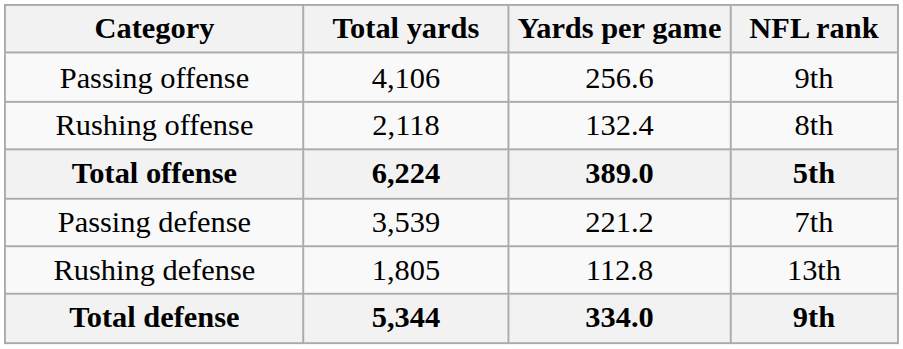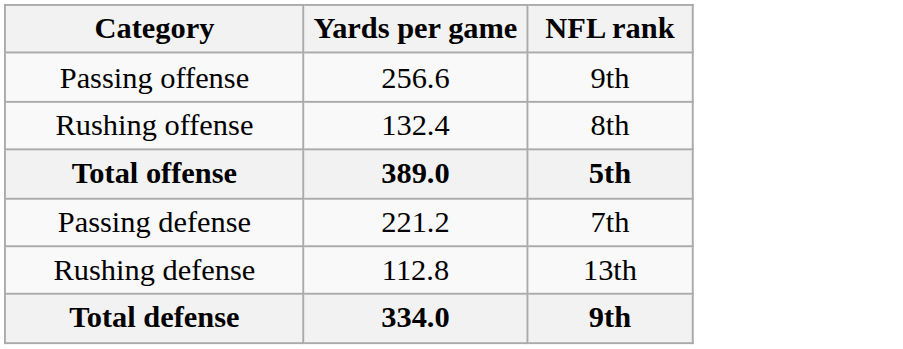- column: (406, 28)
